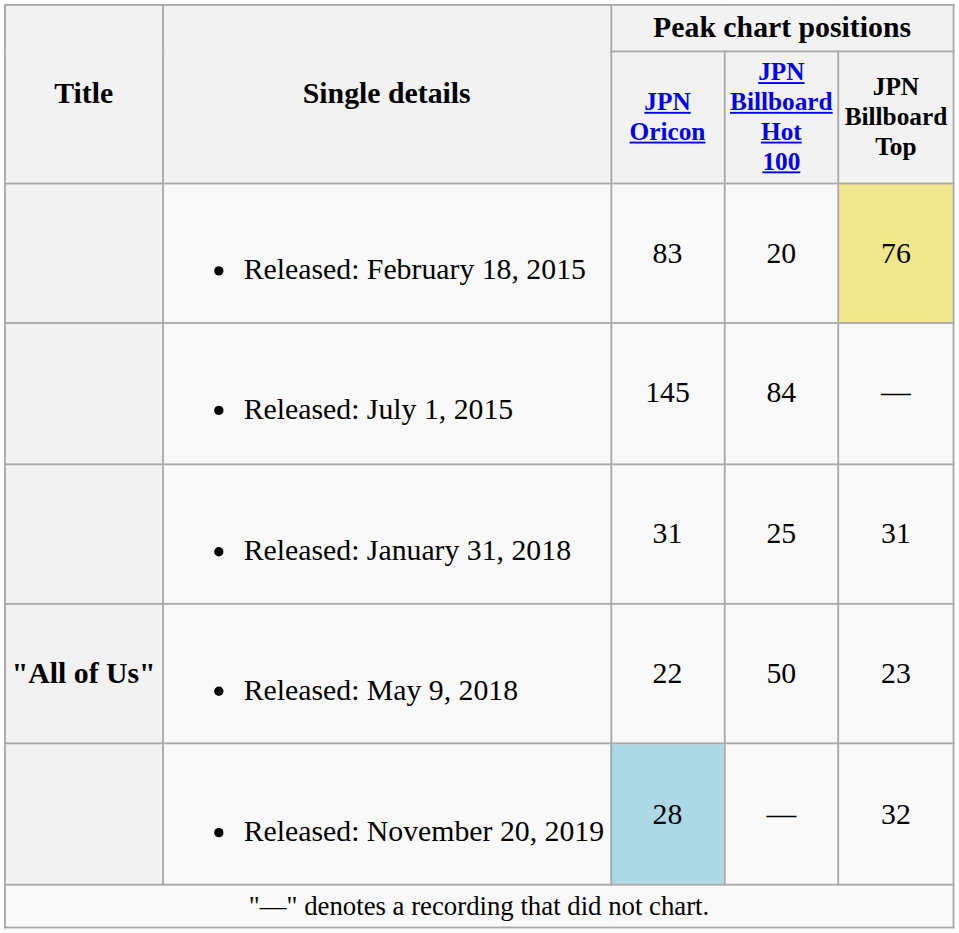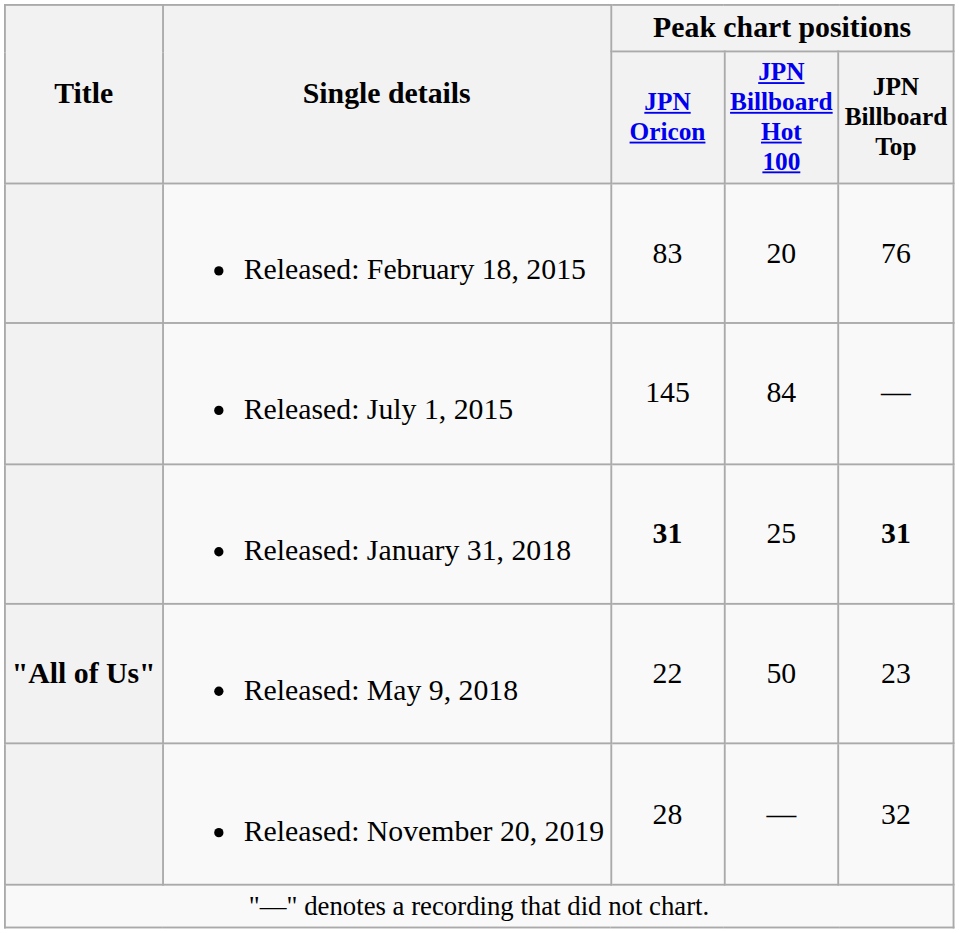(896, 252) khaki background -> (896, 252) no background
(667, 533) normal -> (667, 533) bold
(896, 533) normal -> (896, 533) bold
(667, 813) lightblue background -> (667, 813) no background
